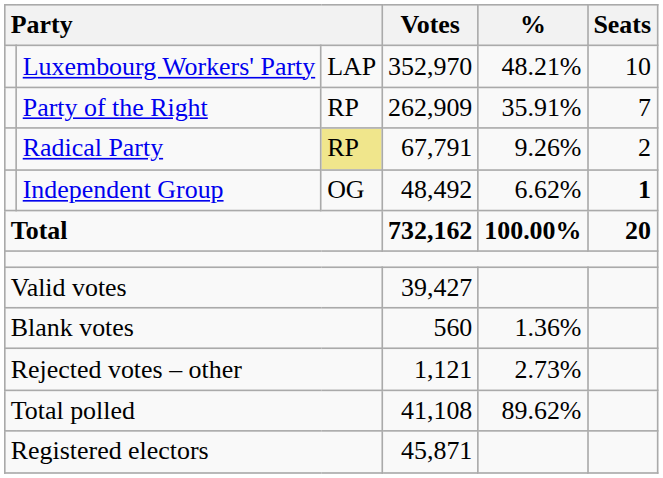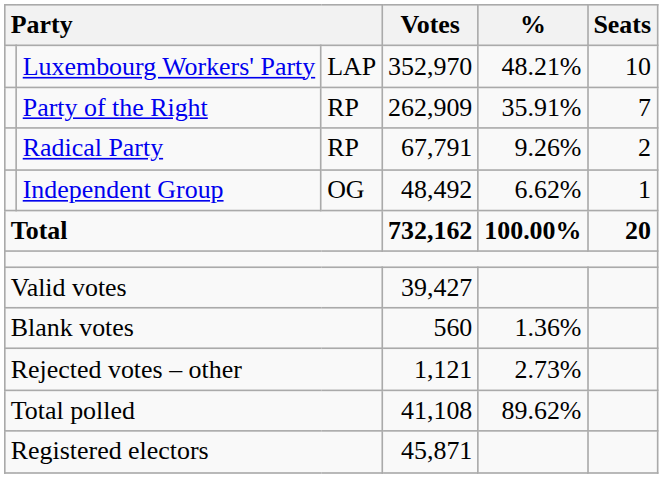(343, 148) khaki background -> (343, 148) no background
(645, 189) bold -> (645, 189) normal
